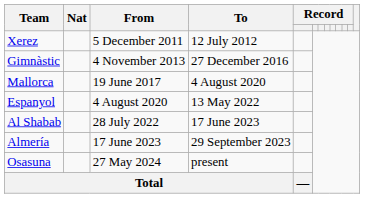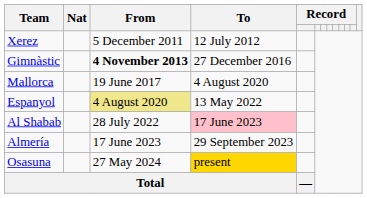(139, 61) normal -> (140, 61) bold
(130, 101) no background -> (130, 101) khaki background
(225, 122) no background -> (228, 122) pink background
(210, 162) no background -> (212, 162) gold background
